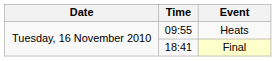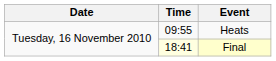(178, 47) no background -> (178, 47) lightyellow background
